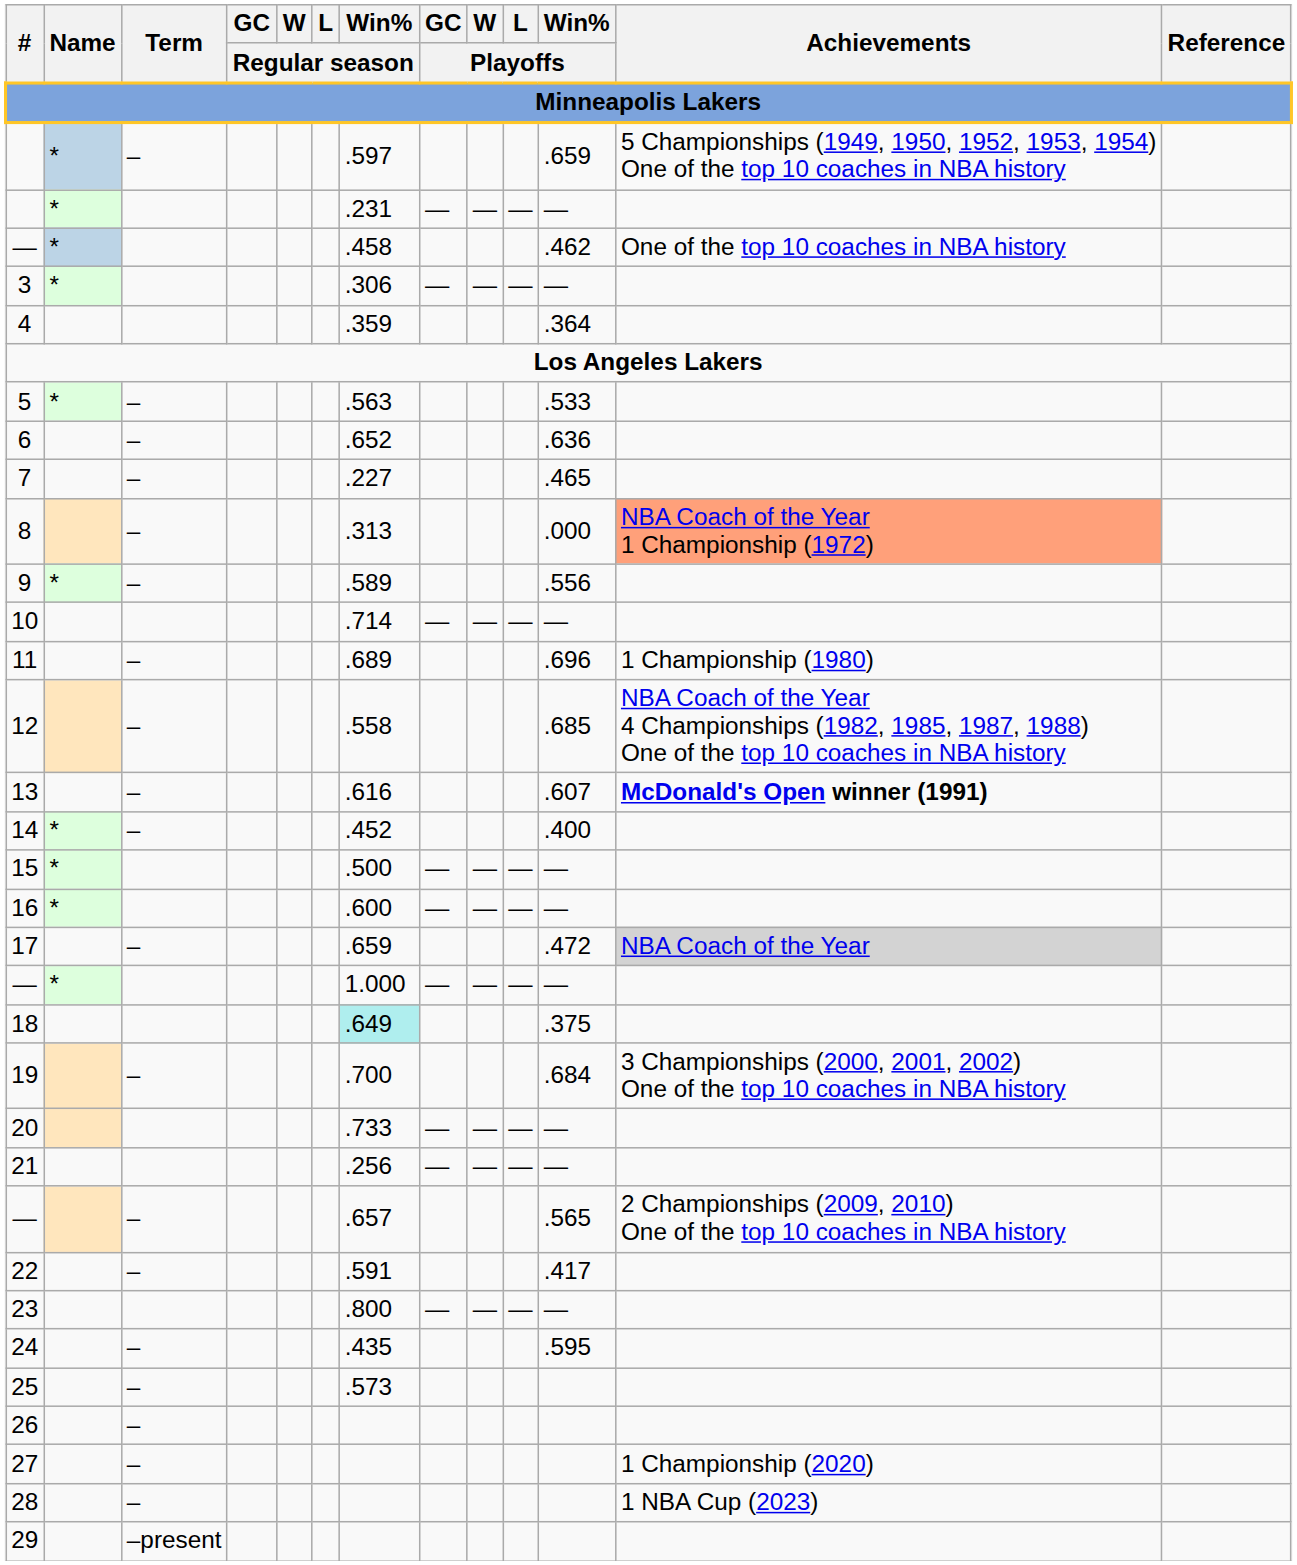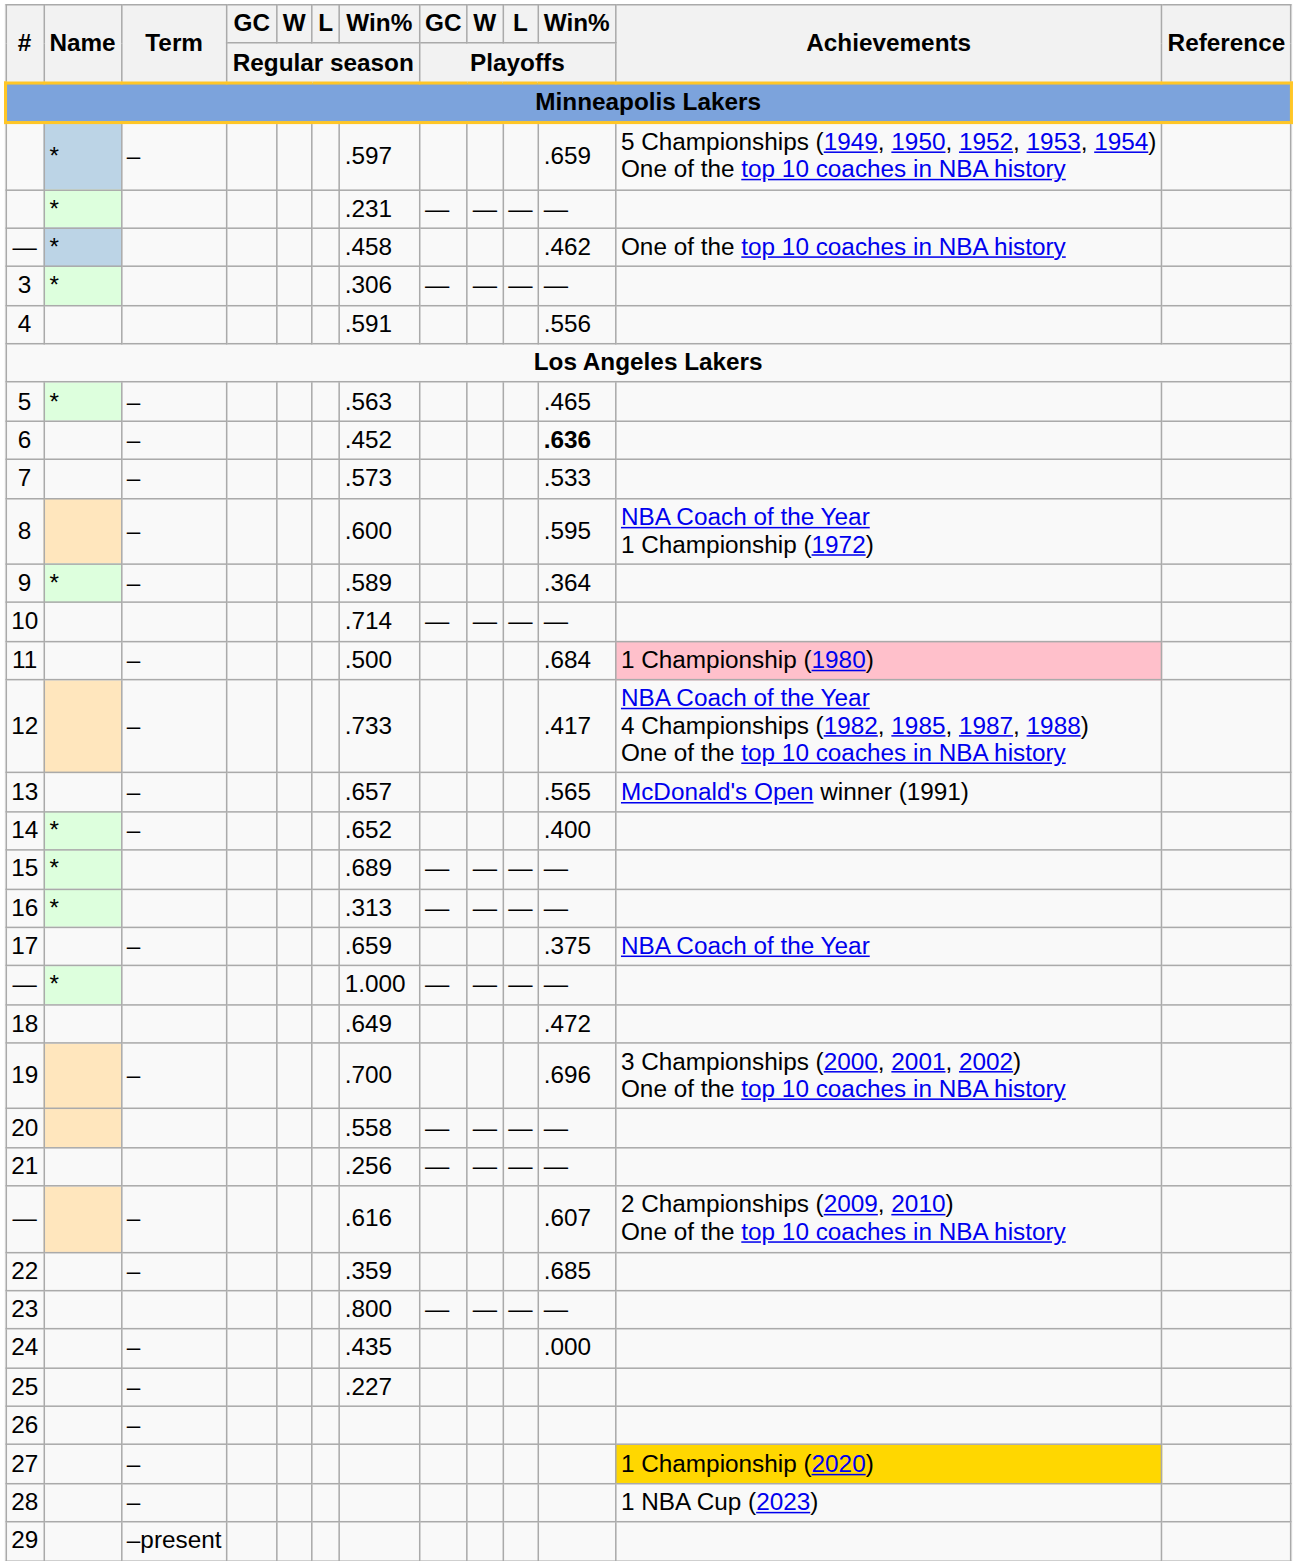(368, 324) .359 -> (368, 324) .591
(567, 324) .364 -> (567, 324) .556
(567, 401) .533 -> (567, 401) .465
(368, 439) .652 -> (368, 439) .452
(567, 439) normal -> (567, 439) bold
(368, 478) .227 -> (368, 478) .573
(567, 478) .465 -> (567, 478) .533
(368, 530) .313 -> (368, 530) .600
(567, 530) .000 -> (567, 530) .595
(747, 530) lightsalmon background -> (747, 530) no background
(567, 582) .556 -> (567, 582) .364
(368, 660) .689 -> (368, 660) .500
(567, 660) .696 -> (567, 660) .684
(747, 660) no background -> (747, 660) pink background
(368, 726) .558 -> (368, 726) .733
(567, 726) .685 -> (567, 726) .417
(368, 791) .616 -> (368, 791) .657
(567, 791) .607 -> (567, 791) .565
(804, 791) bold -> (795, 791) normal
(368, 830) .452 -> (368, 830) .652
(368, 869) .500 -> (368, 869) .689
(368, 907) .600 -> (368, 907) .313
(567, 946) .472 -> (567, 946) .375
(745, 946) lightgrey background -> (745, 946) no background
(368, 1023) paleturquoise background -> (368, 1023) no background
(567, 1023) .375 -> (567, 1023) .472
(567, 1075) .684 -> (567, 1075) .696
(368, 1127) .733 -> (368, 1127) .558
(368, 1218) .657 -> (368, 1218) .616
(567, 1218) .565 -> (567, 1218) .607
(368, 1270) .591 -> (368, 1270) .359
(567, 1270) .417 -> (567, 1270) .685
(567, 1348) .595 -> (567, 1348) .000
(368, 1386) .573 -> (368, 1386) .227
(747, 1463) no background -> (747, 1463) gold background
